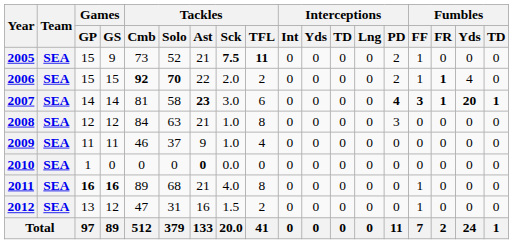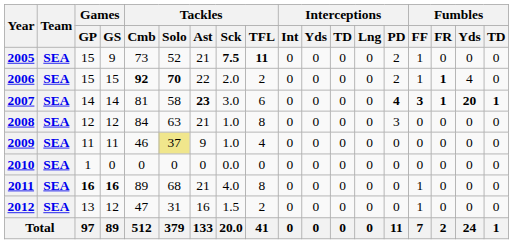(174, 143) no background -> (174, 143) khaki background
(203, 164) bold -> (203, 164) normal
